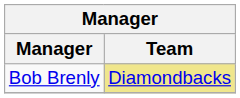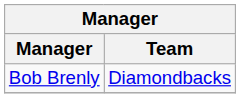(170, 78) khaki background -> (170, 78) no background
